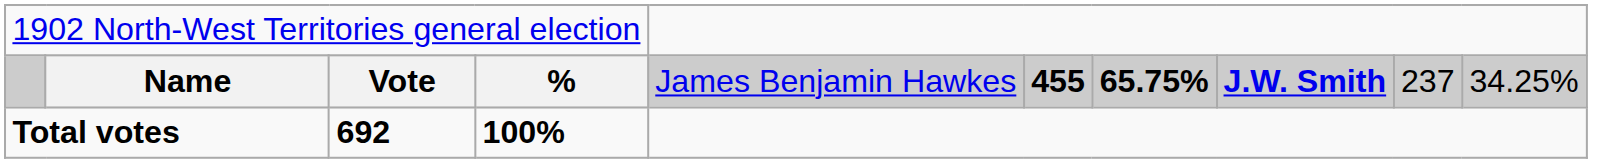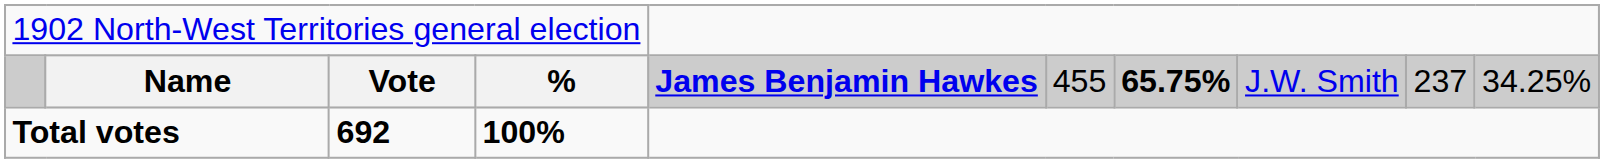(836, 81) normal -> (847, 81) bold
(1058, 81) bold -> (1079, 81) normal
(1305, 81) bold -> (1322, 81) normal
